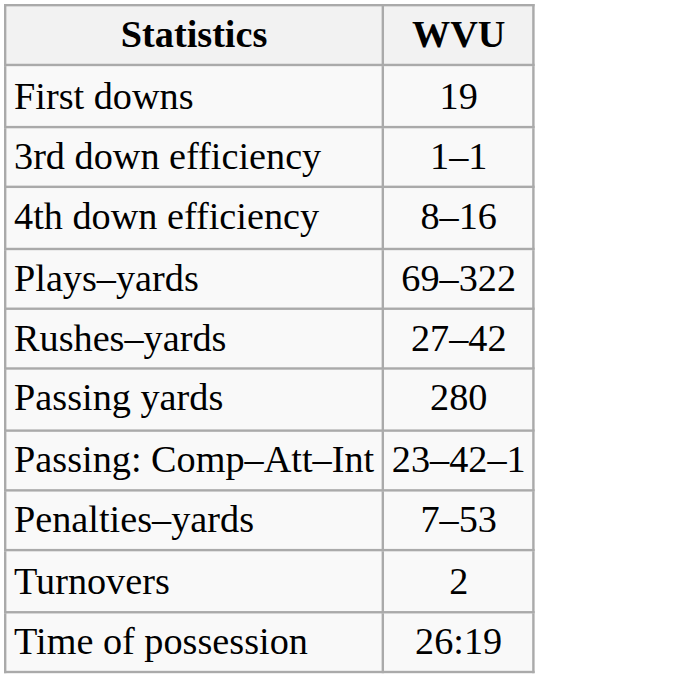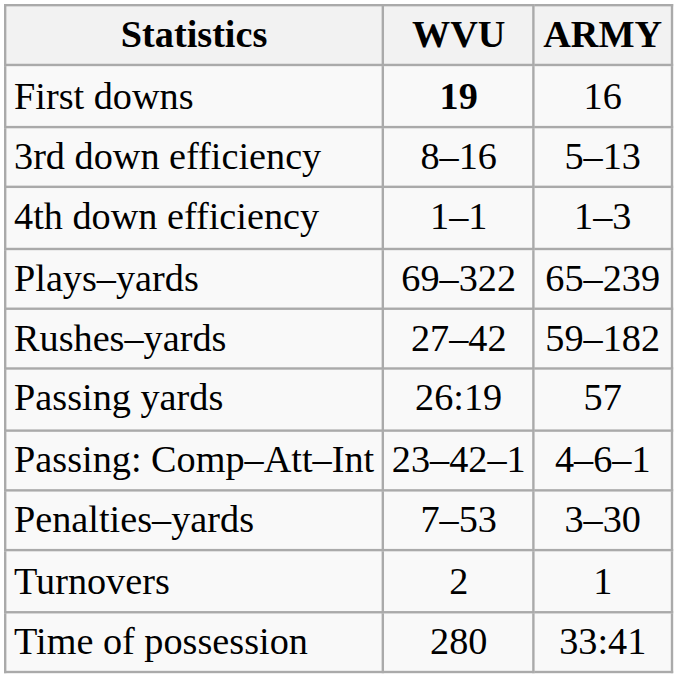+ column: (603, 34)
(459, 95) normal -> (459, 95) bold
(459, 156) 1–1 -> (459, 156) 8–16
(459, 216) 8–16 -> (459, 216) 1–1
(459, 398) 280 -> (459, 398) 26:19
(459, 641) 26:19 -> (459, 641) 280
